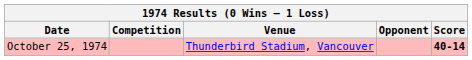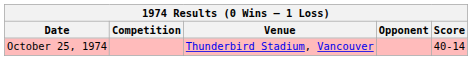(449, 47) bold -> (449, 47) normal
